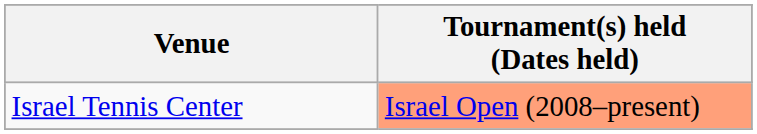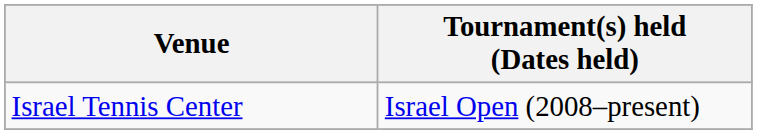(542, 105) lightsalmon background -> (542, 105) no background
